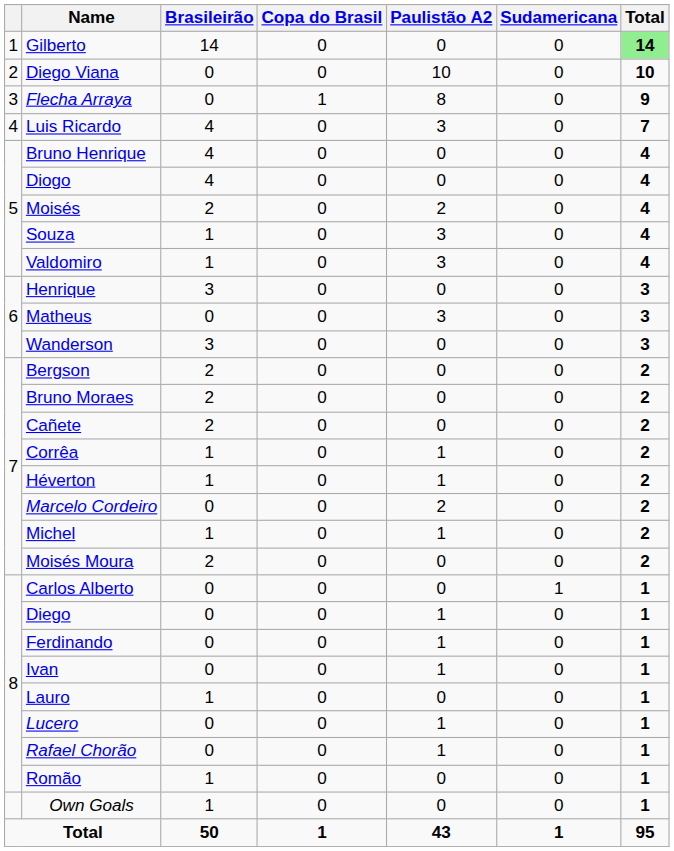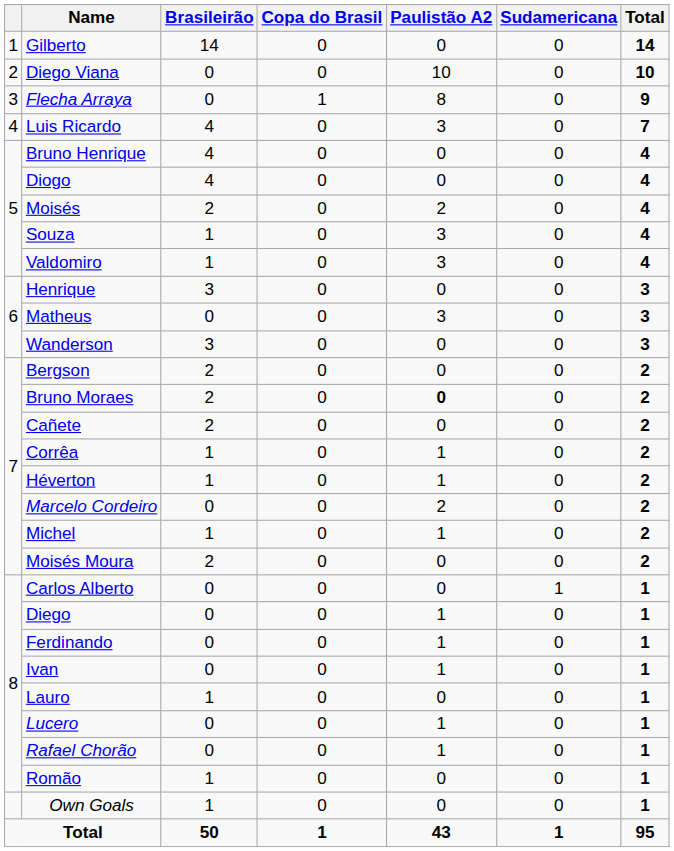(645, 45) lightgreen background -> (645, 45) no background
(441, 398) normal -> (441, 398) bold
